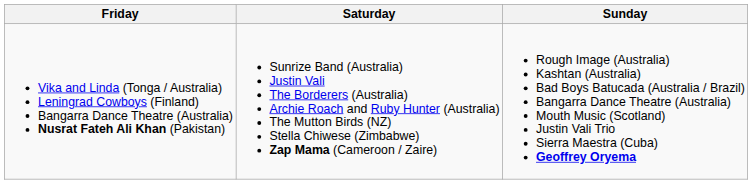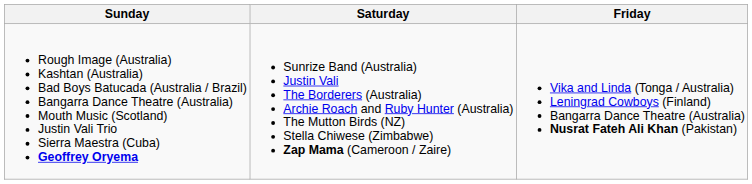columns swapped: (120, 14) <-> (625, 14)
